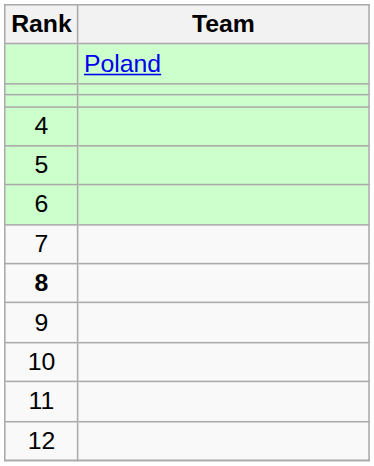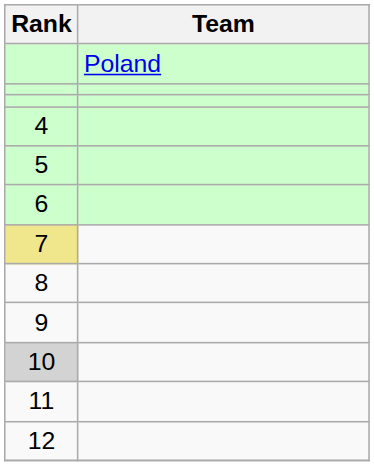(41, 243) no background -> (41, 243) khaki background
(41, 283) bold -> (41, 283) normal
(41, 361) no background -> (41, 361) lightgrey background
